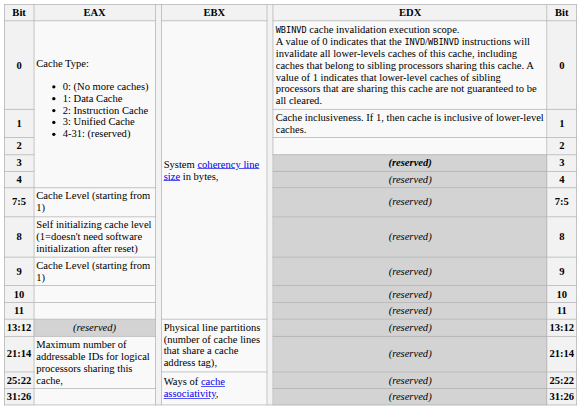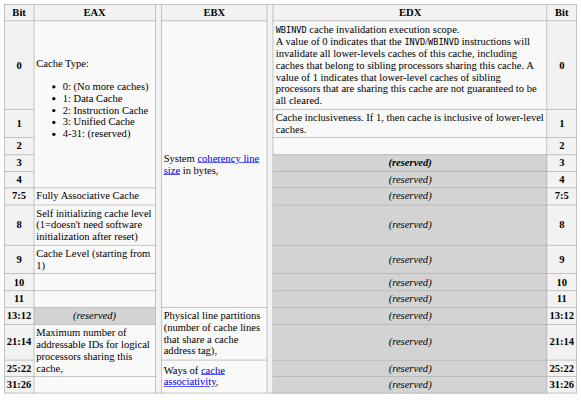(93, 202) Cache Level (starting from 1) -> (88, 196) Fully Associative Cache
